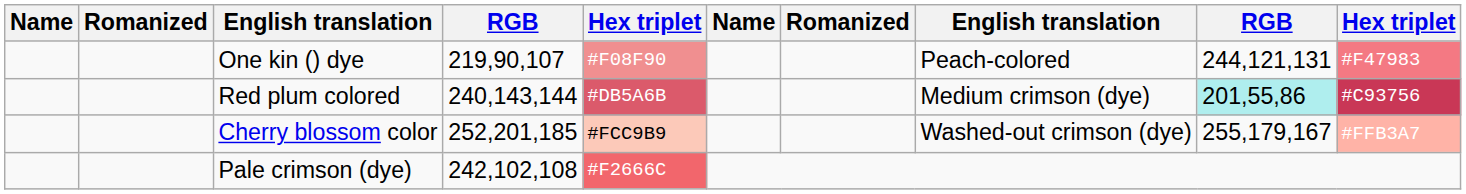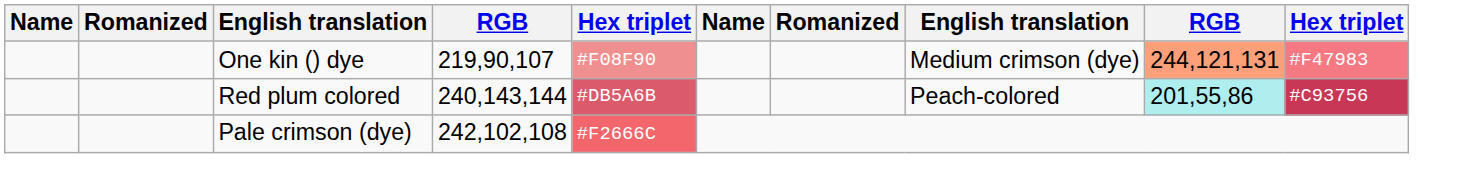(995, 59) Peach-colored -> (1025, 59) Medium crimson (dye)
(1267, 59) no background -> (1215, 59) lightsalmon background
(1035, 96) Medium crimson (dye) -> (985, 96) Peach-colored
- row: (328, 133)
